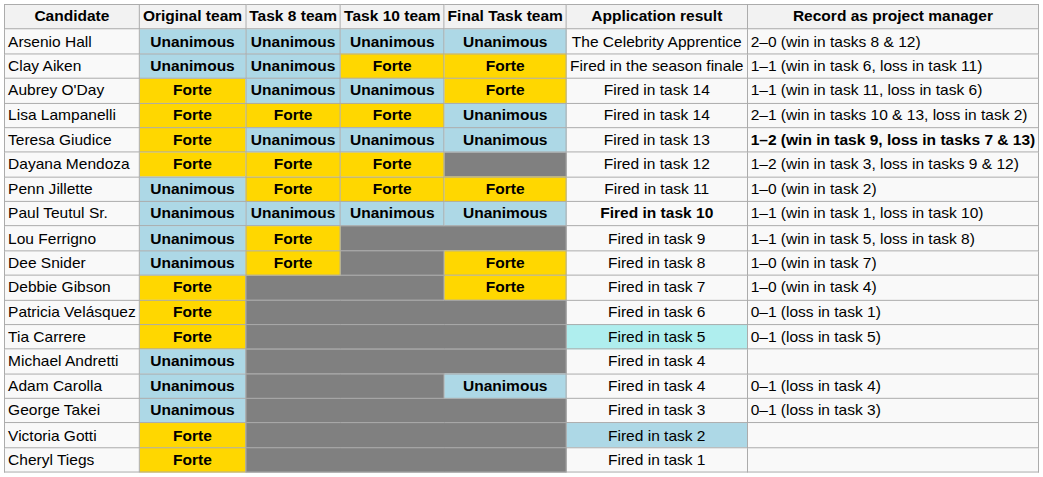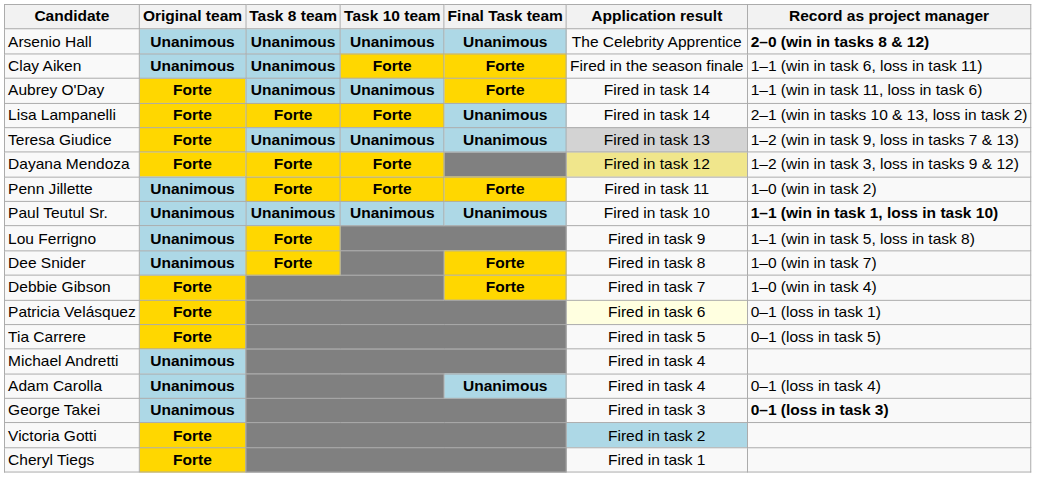(836, 41) normal -> (840, 41) bold
(657, 139) no background -> (657, 139) lightgrey background
(893, 139) bold -> (885, 139) normal
(657, 164) no background -> (657, 164) khaki background
(657, 213) bold -> (657, 213) normal
(867, 213) normal -> (874, 213) bold
(657, 312) no background -> (657, 312) lightyellow background
(657, 336) paleturquoise background -> (657, 336) no background
(816, 410) normal -> (820, 410) bold
